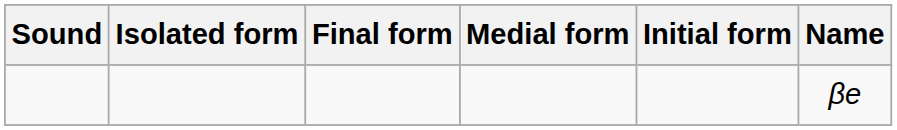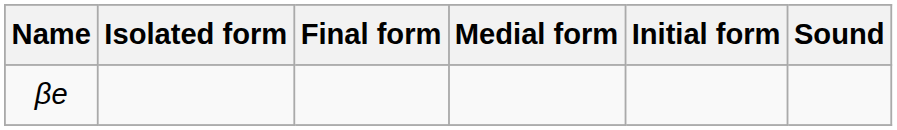columns swapped: (57, 34) <-> (845, 34)
